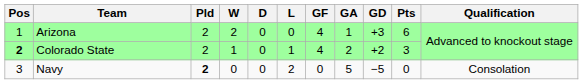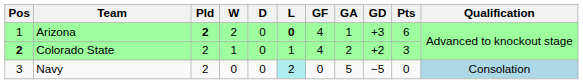(205, 32) normal -> (205, 32) bold
(291, 32) normal -> (291, 32) bold
(205, 69) bold -> (205, 69) normal
(291, 69) no background -> (291, 69) paleturquoise background
(499, 69) no background -> (499, 69) lightblue background
